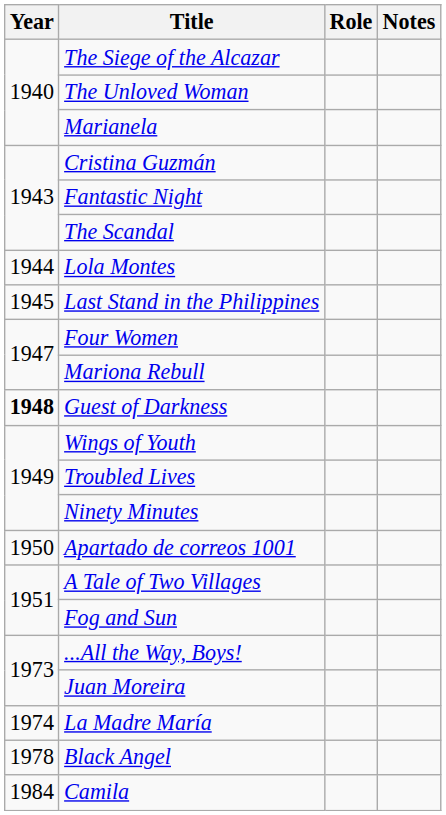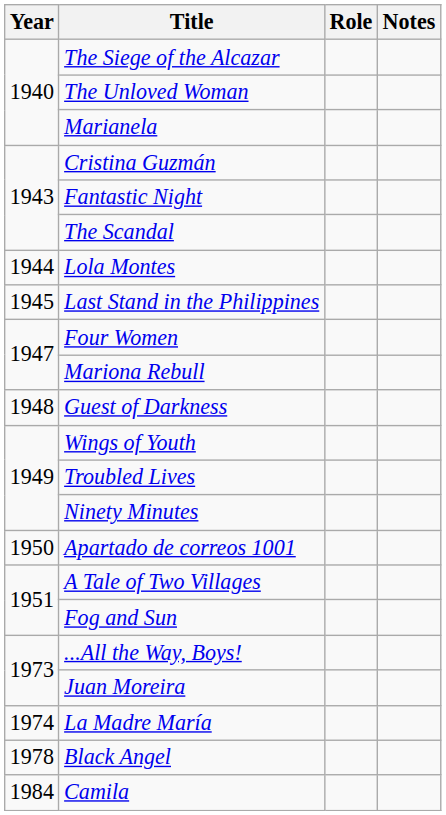(32, 407) bold -> (32, 407) normal
